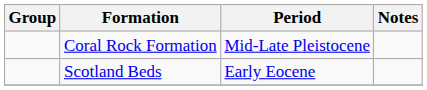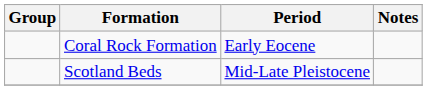(297, 44) Mid-Late Pleistocene -> (270, 44) Early Eocene
(270, 71) Early Eocene -> (297, 71) Mid-Late Pleistocene
